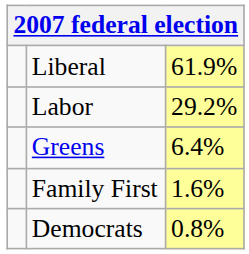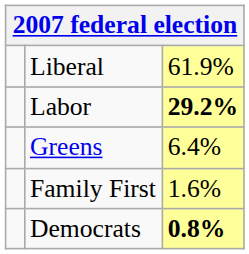(204, 106) normal -> (203, 106) bold
(198, 228) normal -> (197, 228) bold
